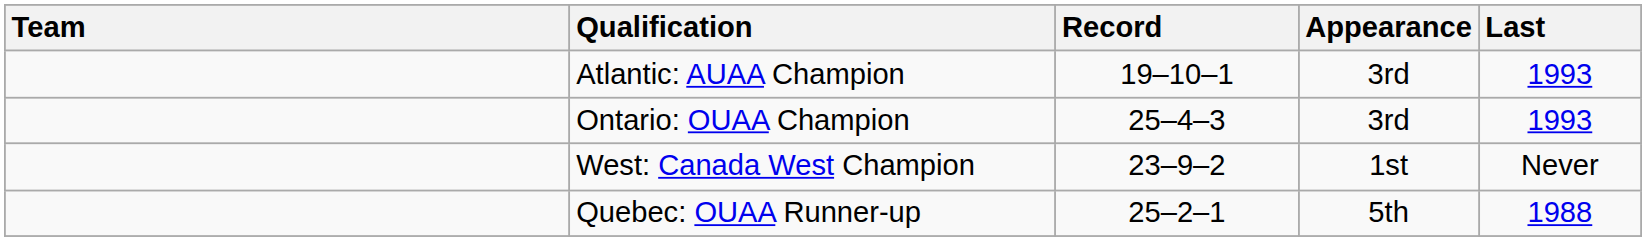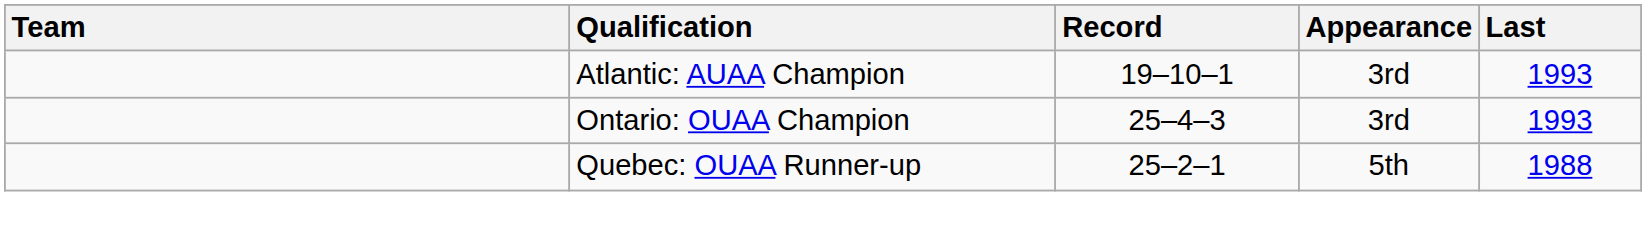- row: (776, 166)
